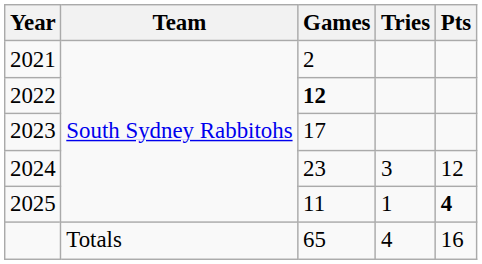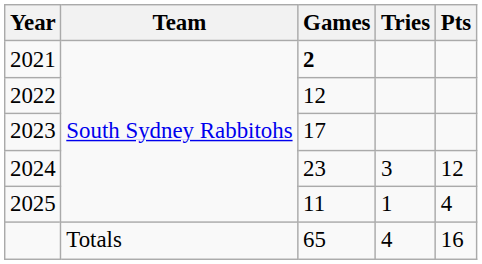(309, 58) normal -> (309, 58) bold
(315, 95) bold -> (315, 95) normal
(446, 204) bold -> (446, 204) normal
